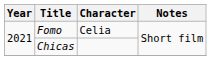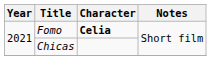(95, 30) normal -> (95, 30) bold
